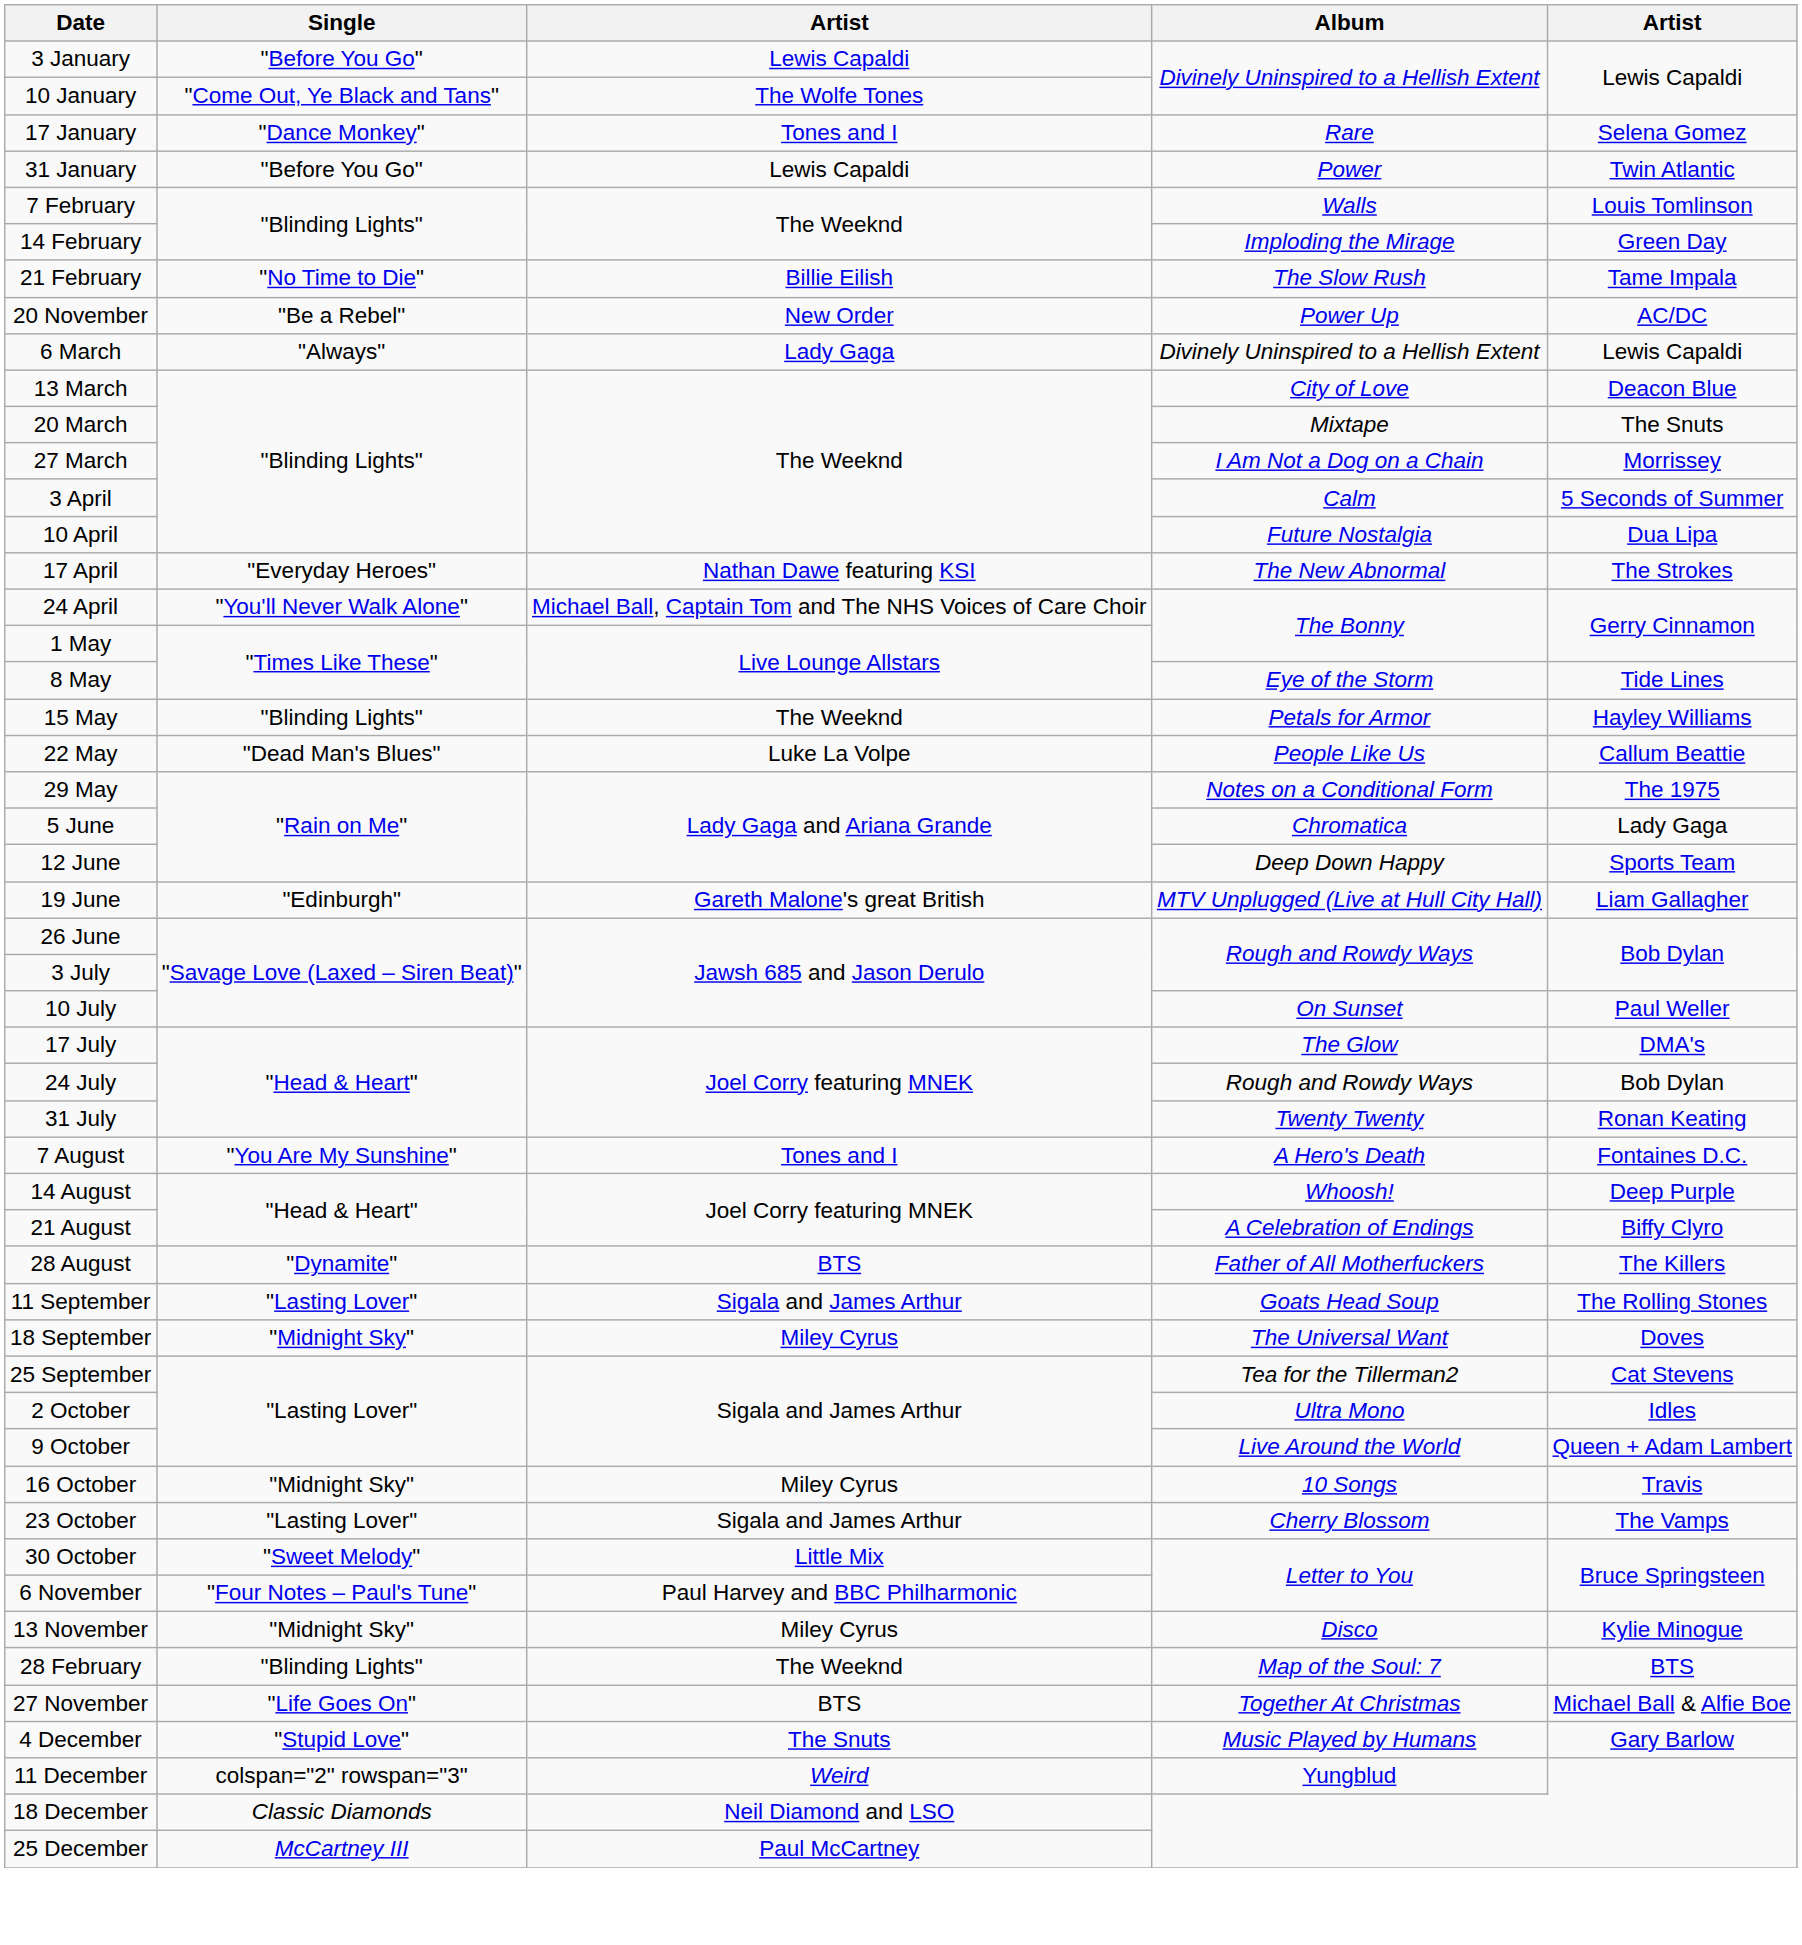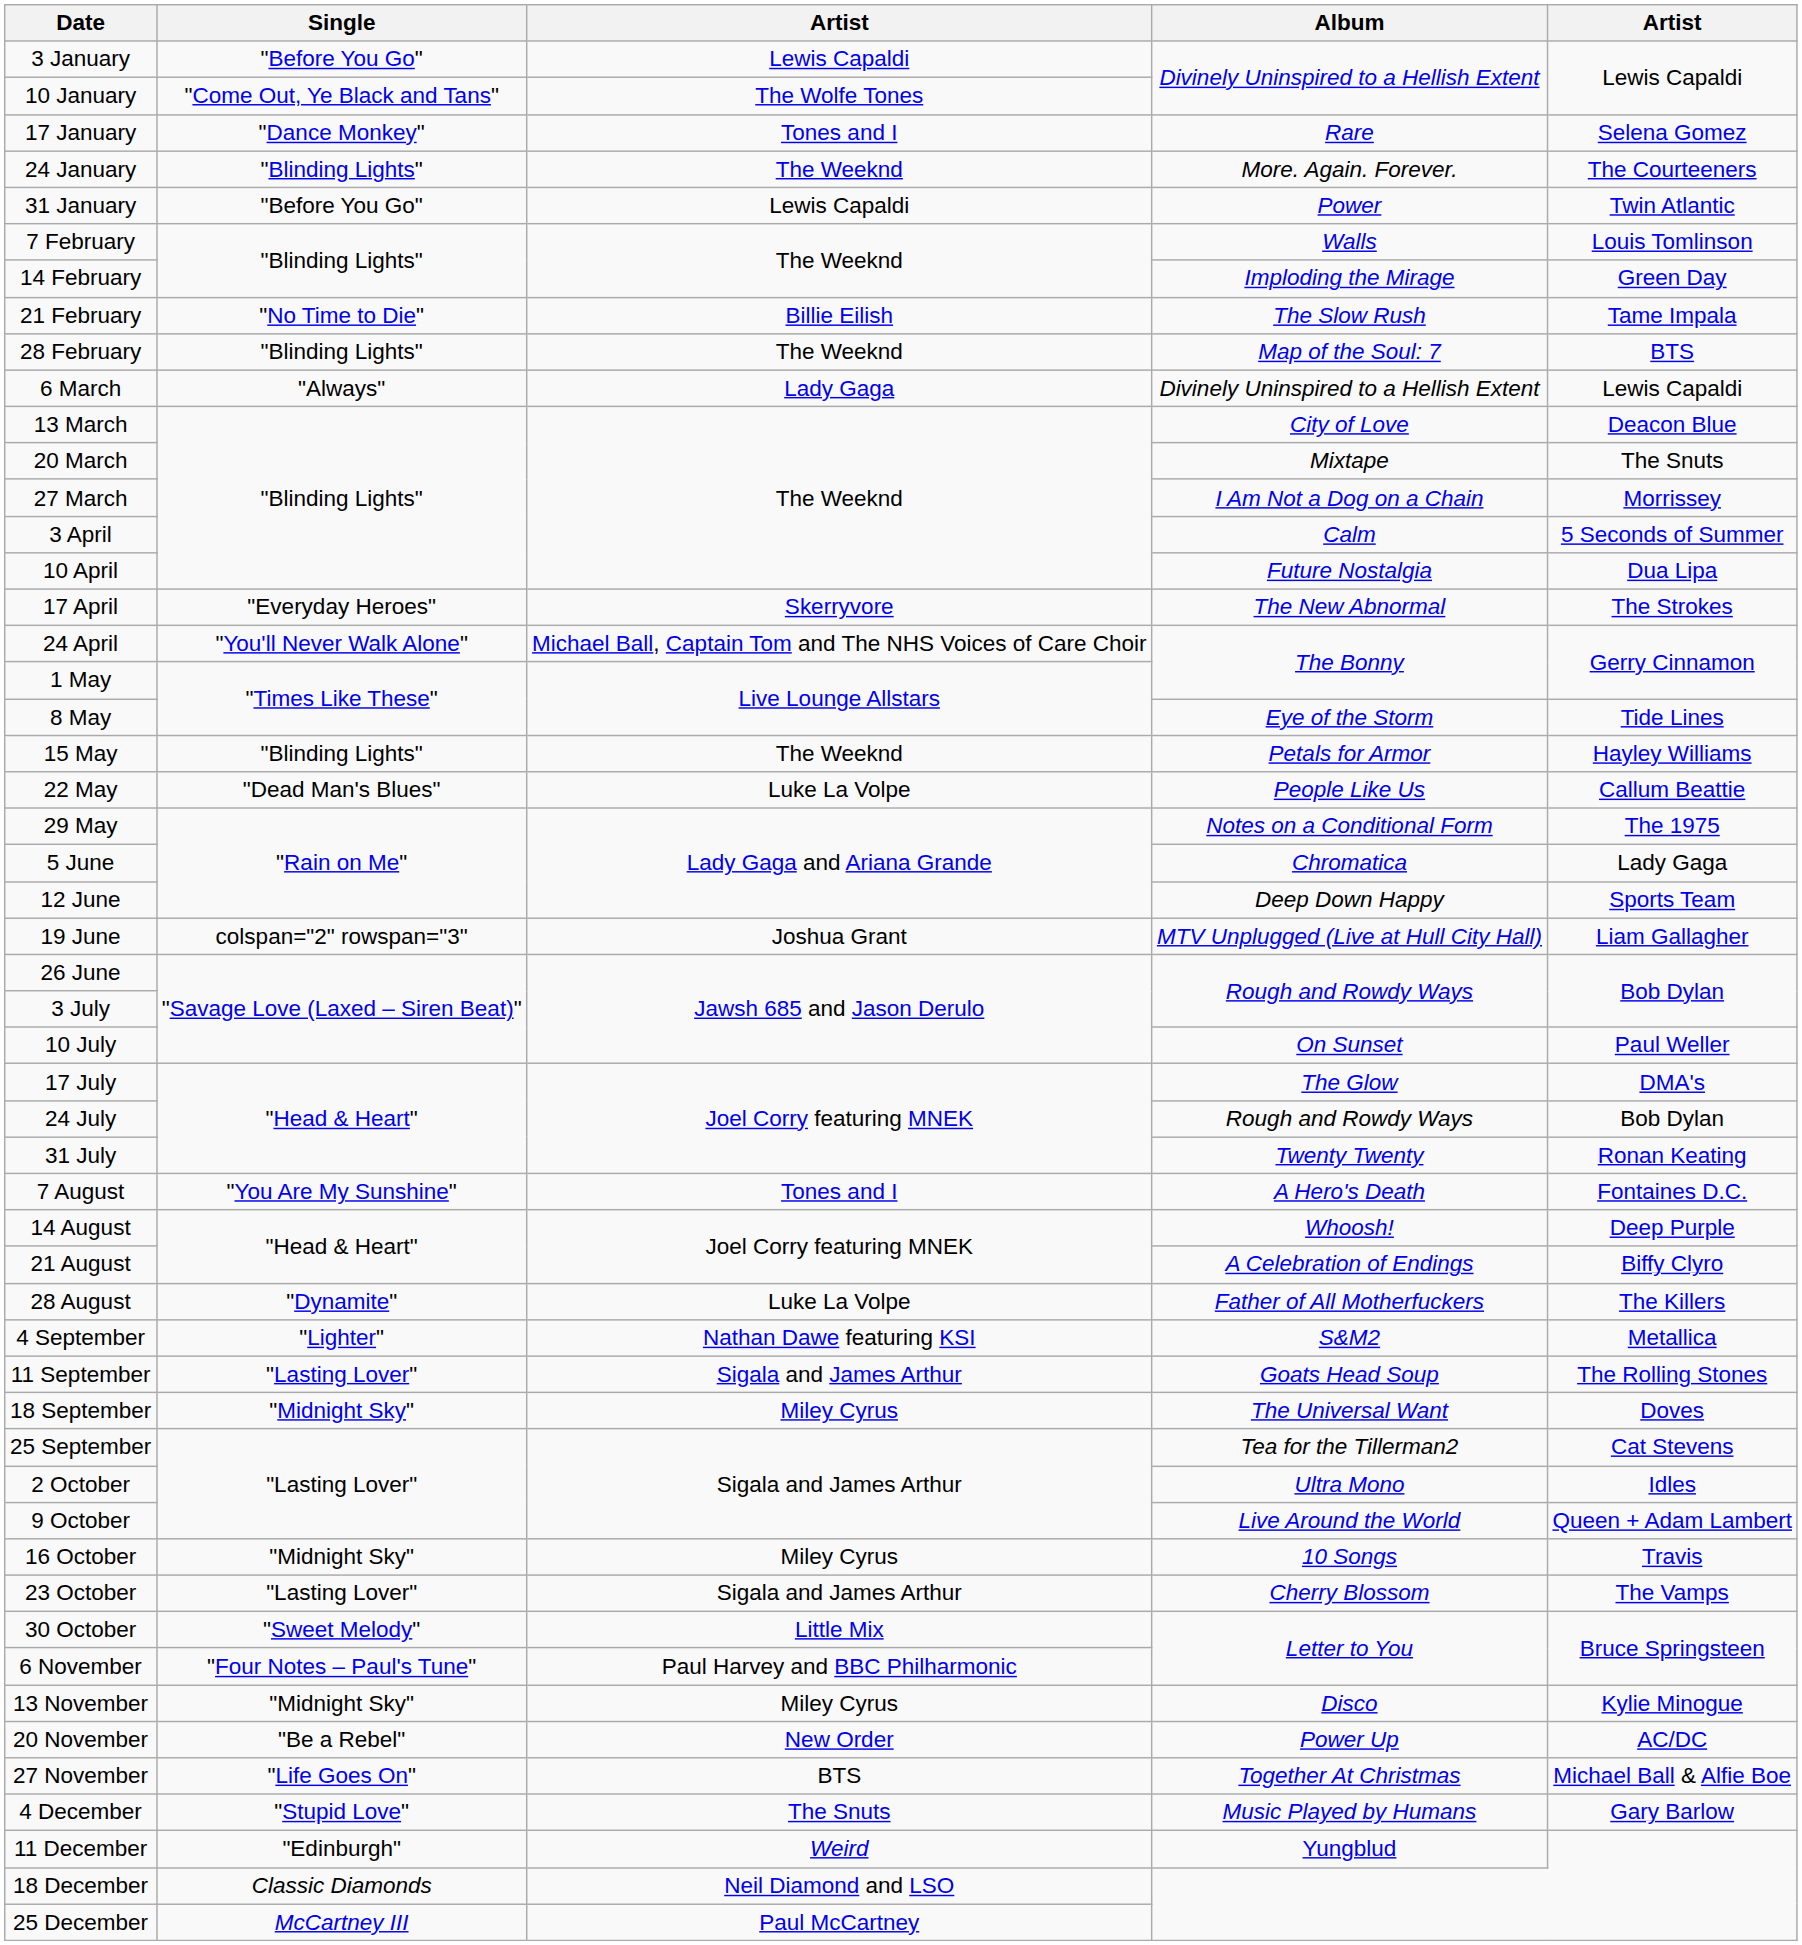+ row: (81, 168)
rows swapped: (81, 1665) <-> (81, 314)
(839, 570) Nathan Dawe featuring KSI -> (839, 606) Skerryvore
(342, 898) "Edinburgh" -> (342, 935) colspan="2" rowspan="3"
(839, 898) Gareth Malone's great British -> (839, 935) Joshua Grant
(839, 1264) BTS -> (839, 1300) Luke La Volpe
+ row: (81, 1337)
(342, 1775) colspan="2" rowspan="3" -> (342, 1848) "Edinburgh"
